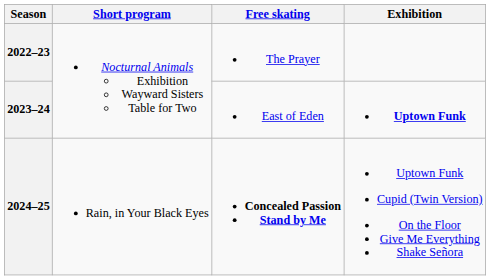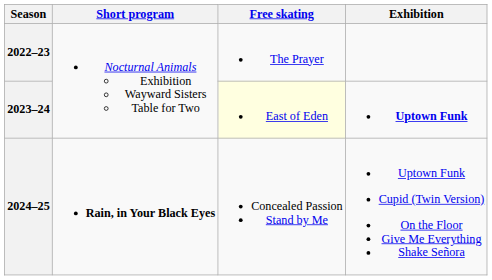(278, 116) no background -> (282, 116) lightyellow background
(132, 213) normal -> (135, 213) bold
(278, 213) bold -> (282, 213) normal
